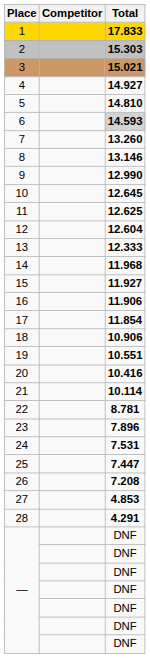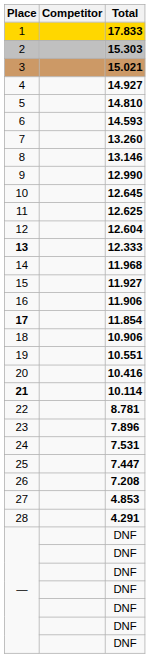(125, 121) lightgrey background -> (125, 121) no background
(22, 247) normal -> (22, 247) bold
(22, 319) normal -> (22, 319) bold
(22, 391) normal -> (22, 391) bold
